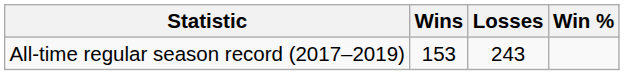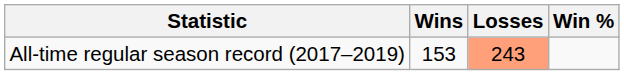(508, 54) no background -> (508, 54) lightsalmon background
